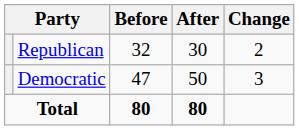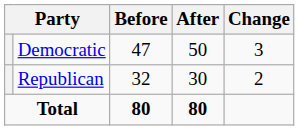rows swapped: (62, 79) <-> (61, 49)
